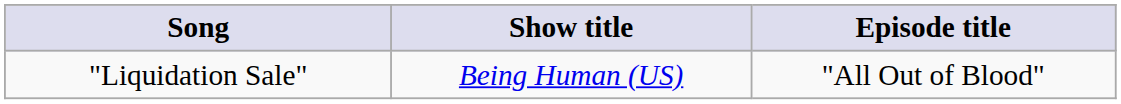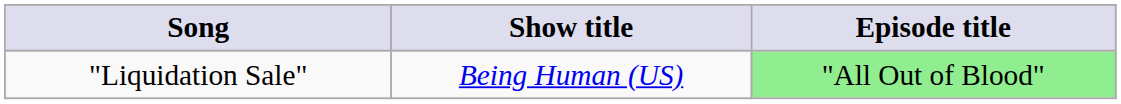(933, 74) no background -> (933, 74) lightgreen background
